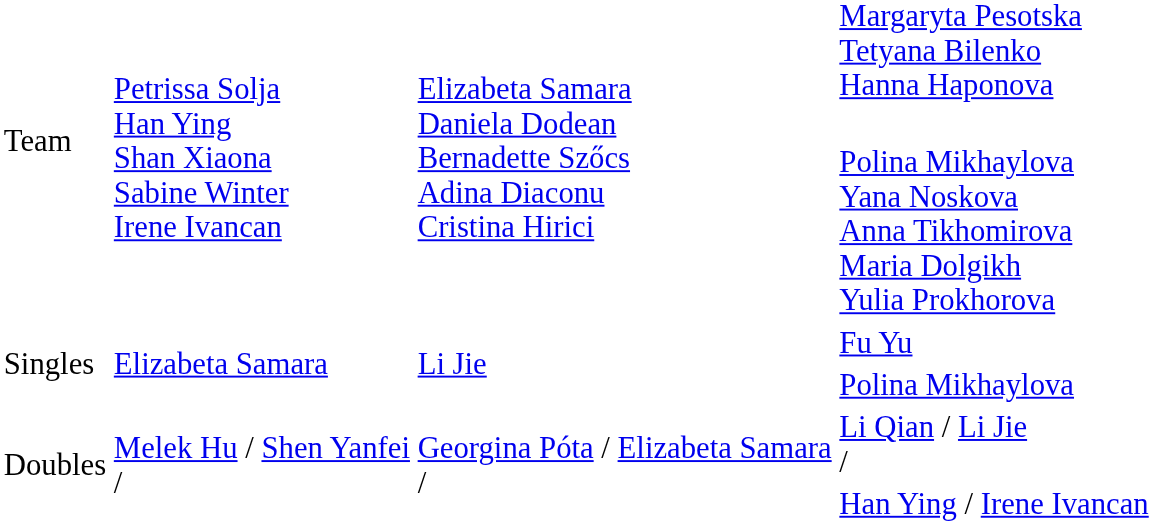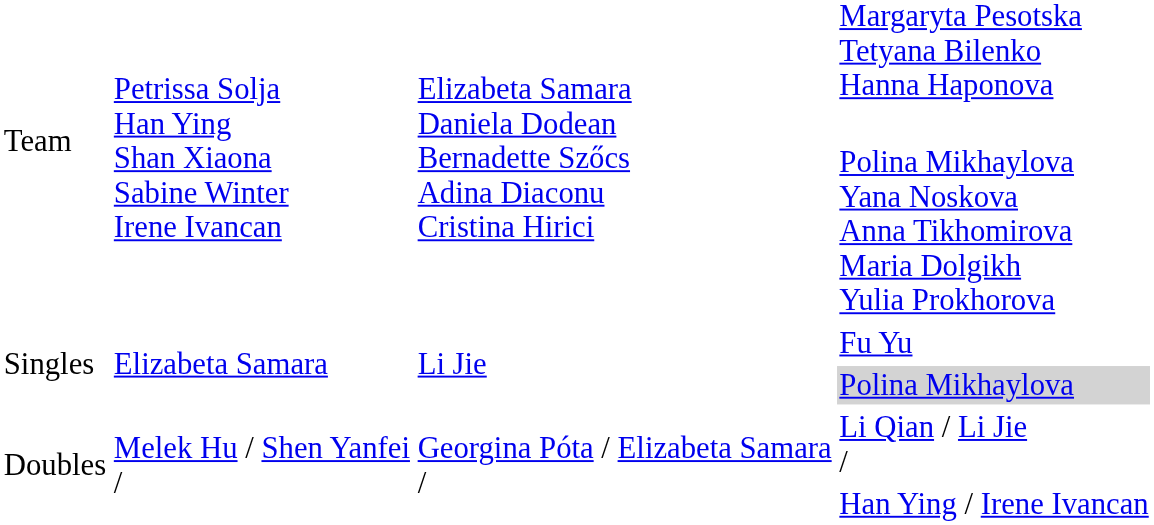(957, 384) no background -> (957, 384) lightgrey background
